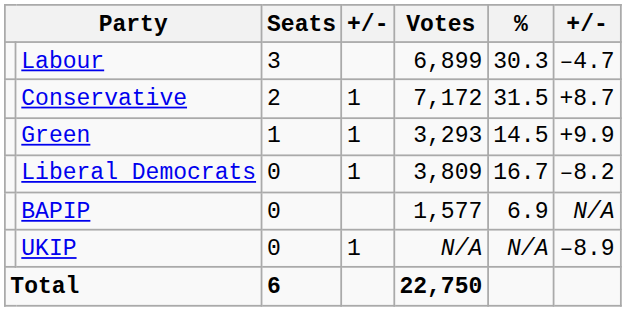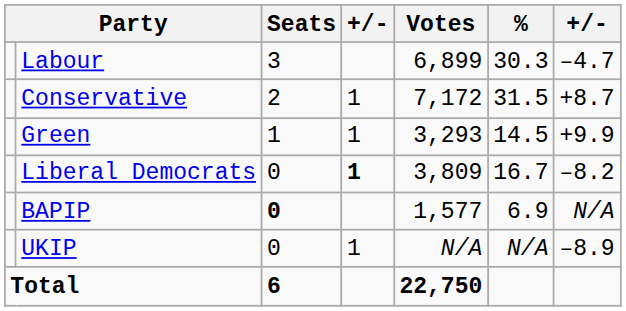(354, 174) normal -> (354, 174) bold
(274, 211) normal -> (274, 211) bold
